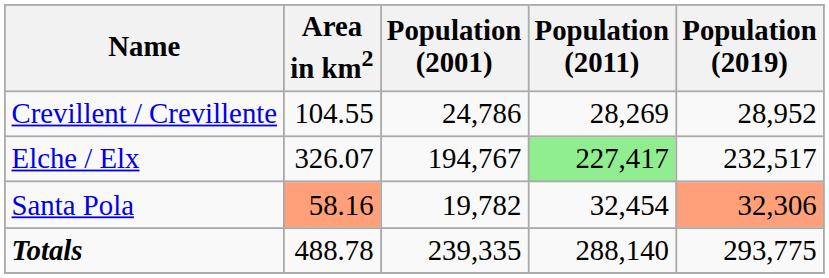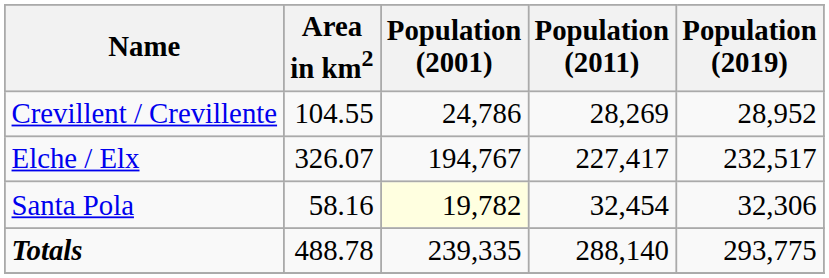(622, 158) lightgreen background -> (622, 158) no background
(341, 204) lightsalmon background -> (341, 204) no background
(482, 204) no background -> (482, 204) lightyellow background
(777, 204) lightsalmon background -> (777, 204) no background
